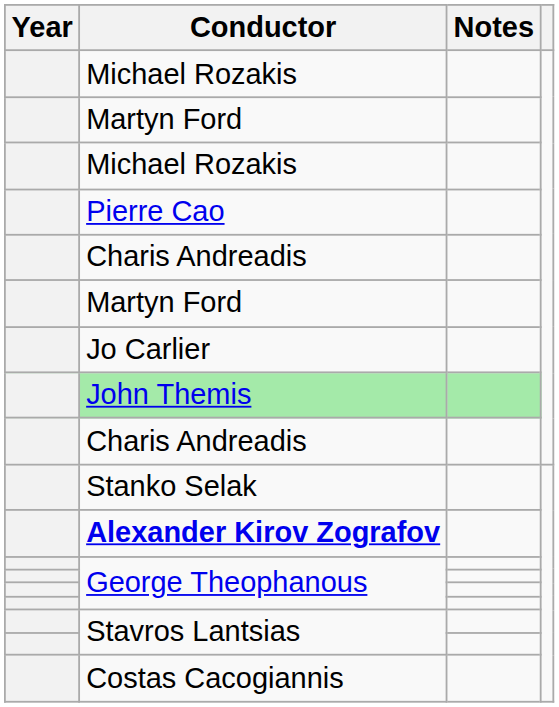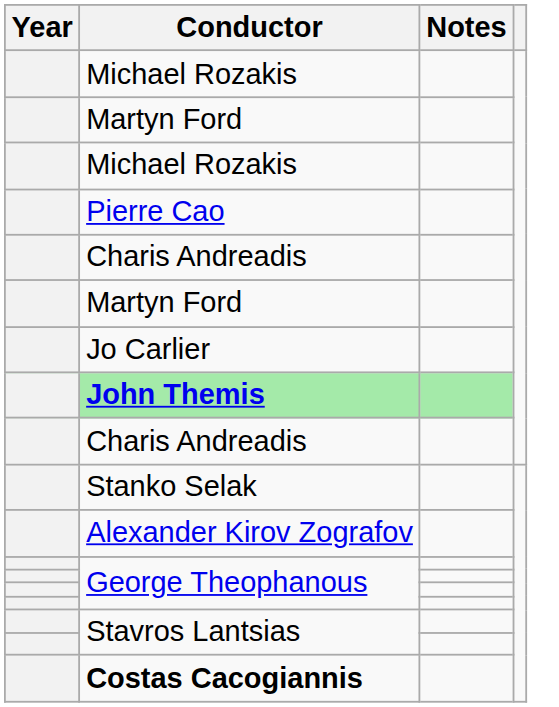(169, 394) normal -> (175, 394) bold
(263, 532) bold -> (250, 532) normal
(215, 677) normal -> (225, 677) bold
